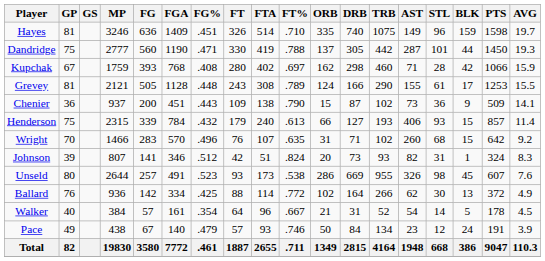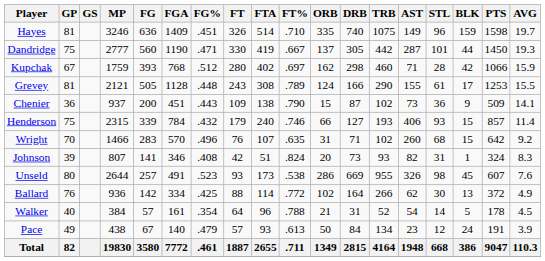(295, 49) .788 -> (295, 49) .667
(207, 67) .408 -> (207, 67) .512
(295, 121) .613 -> (295, 121) .746
(207, 157) .512 -> (207, 157) .408
(295, 211) .667 -> (295, 211) .788
(295, 229) .746 -> (295, 229) .613
